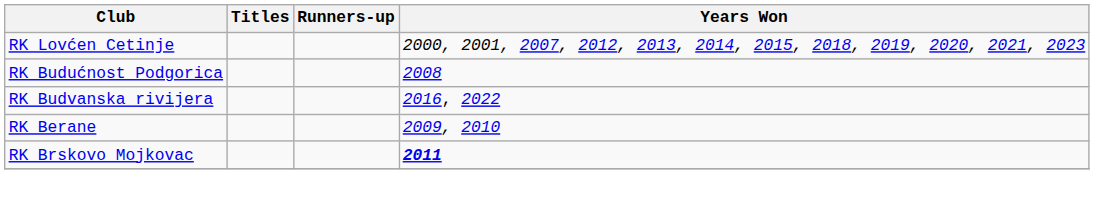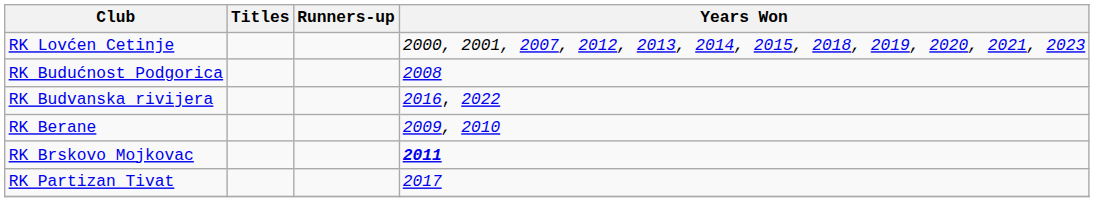+ row: (91, 182)
